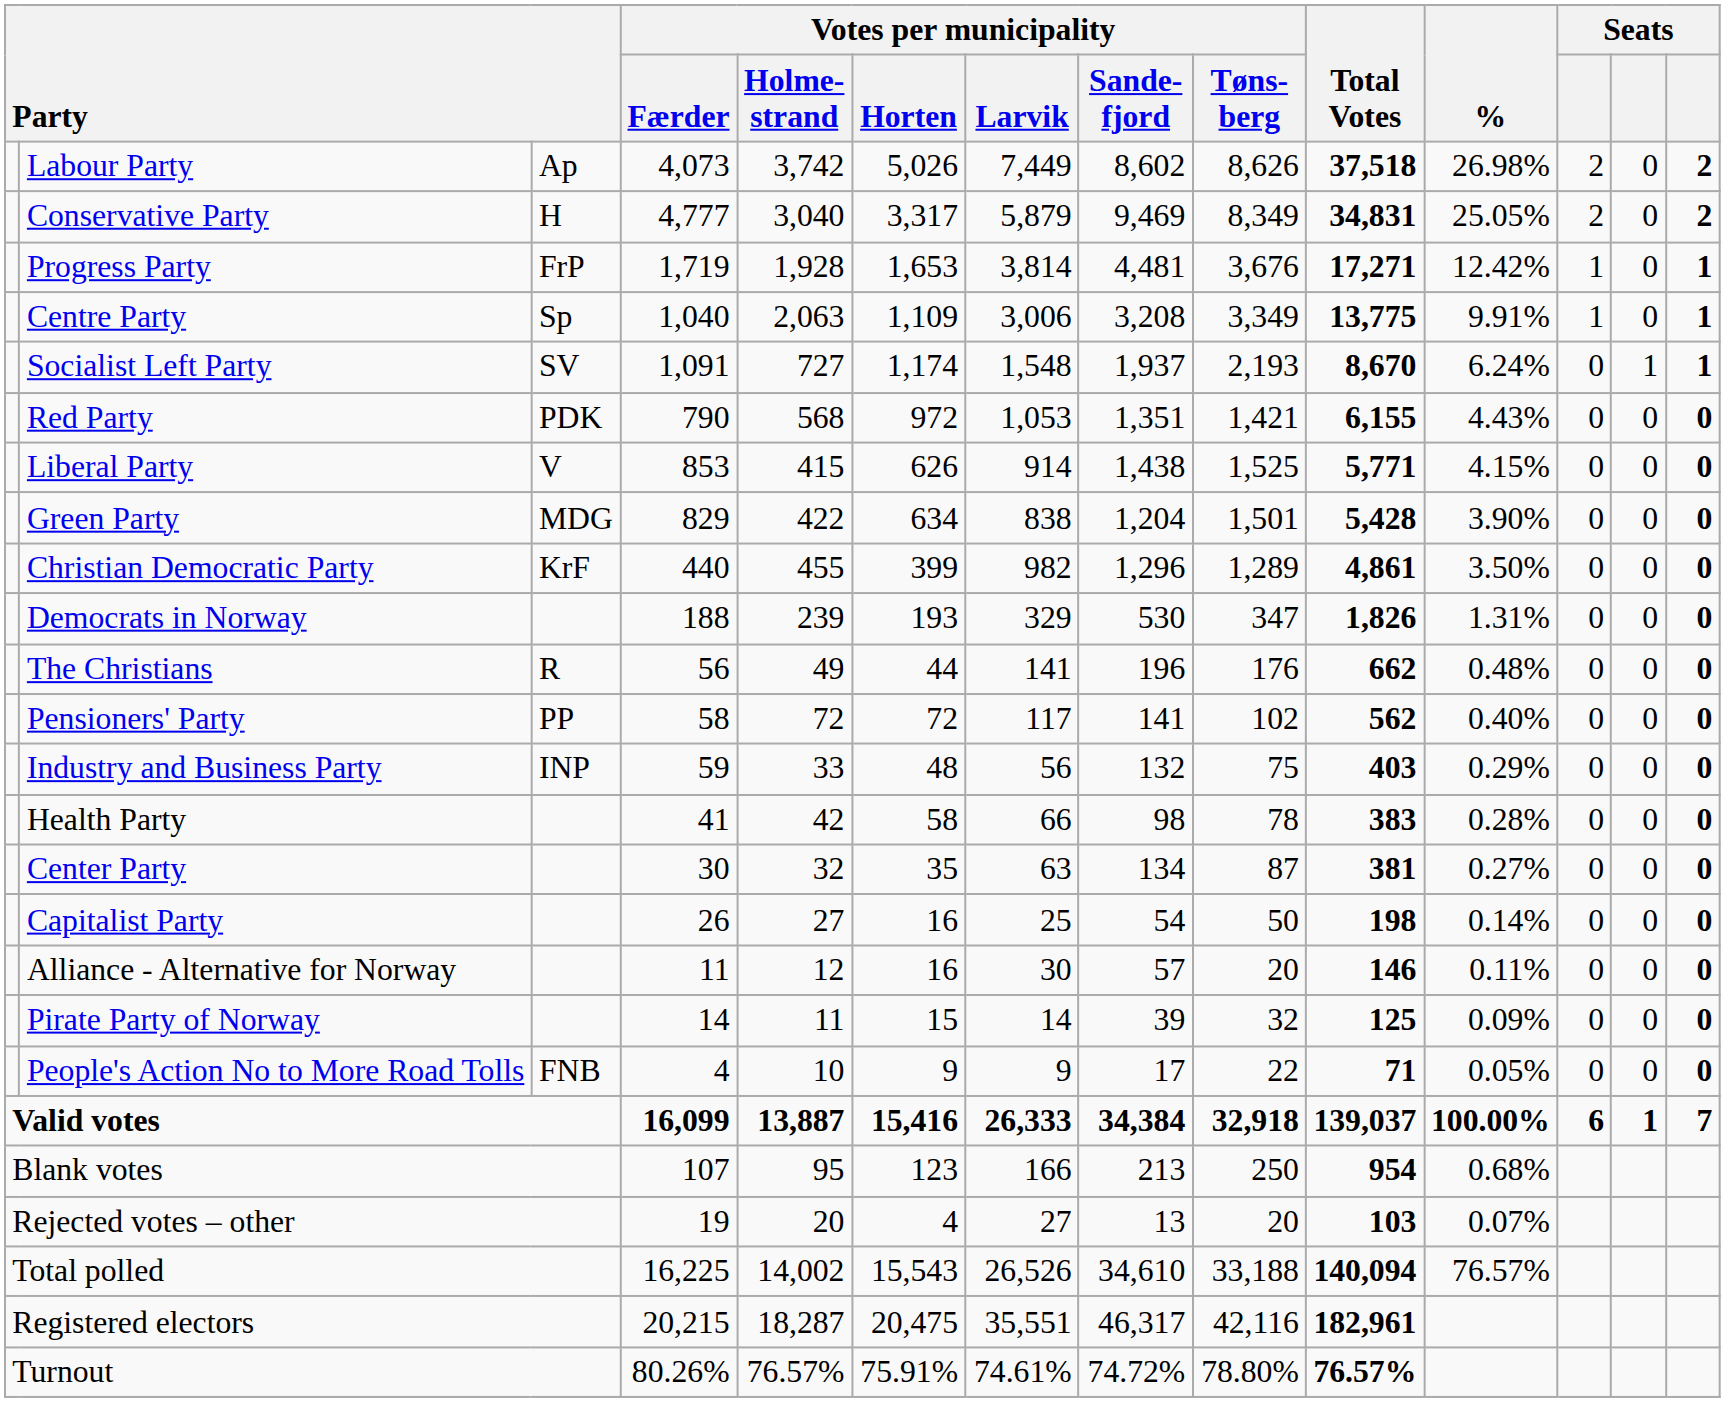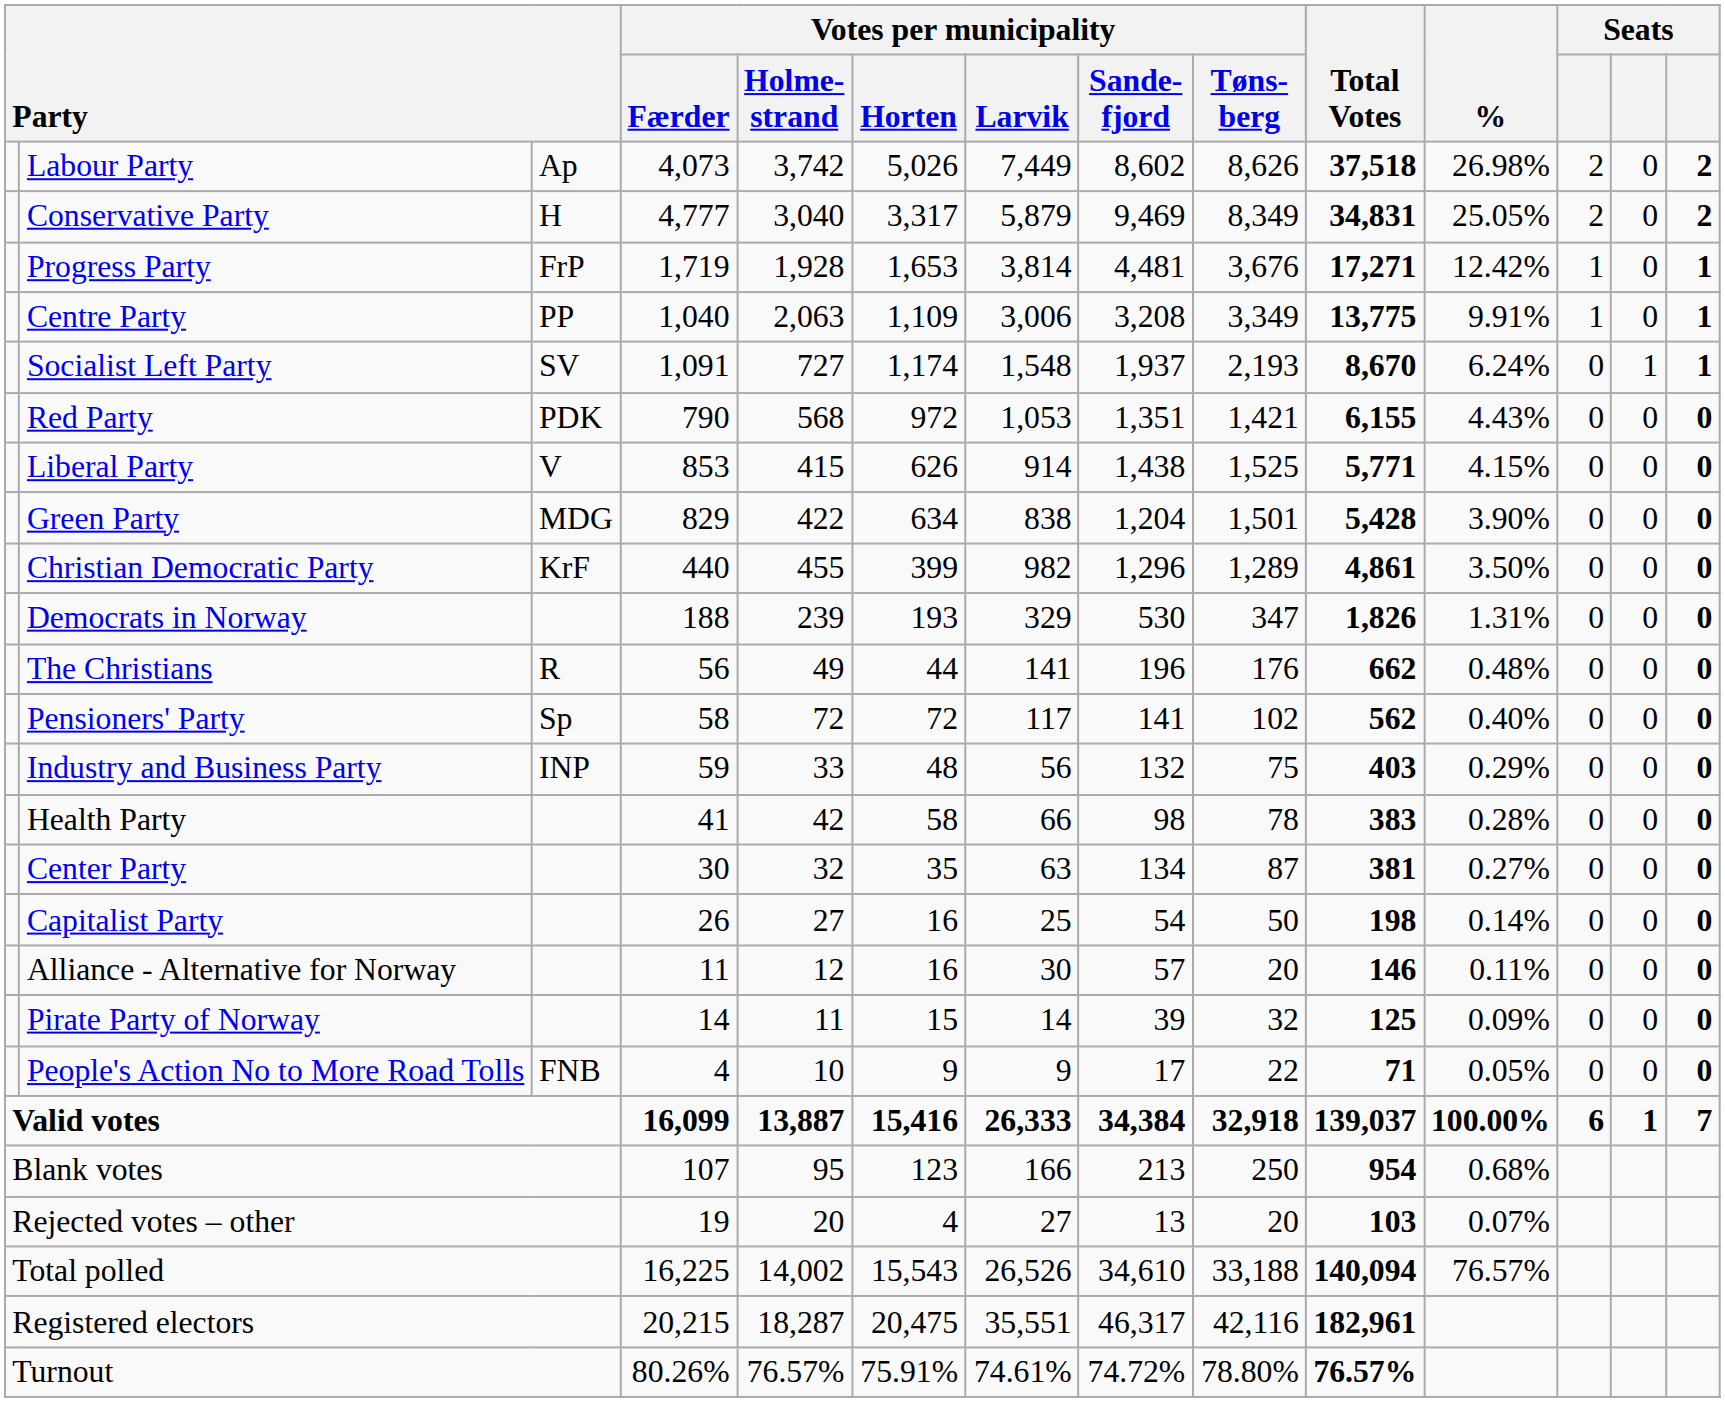(556, 316) Sp -> (557, 316) PP
(557, 718) PP -> (556, 718) Sp
